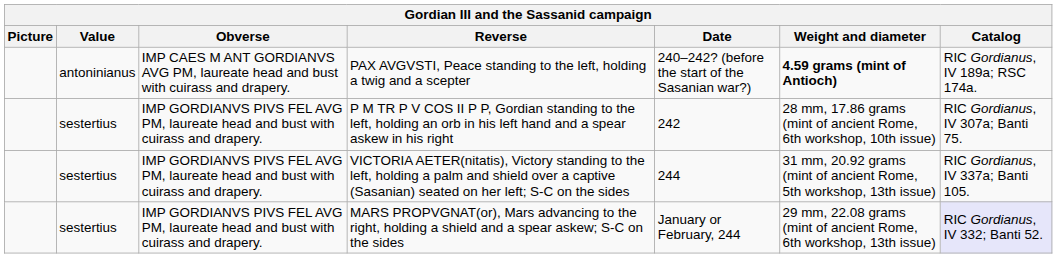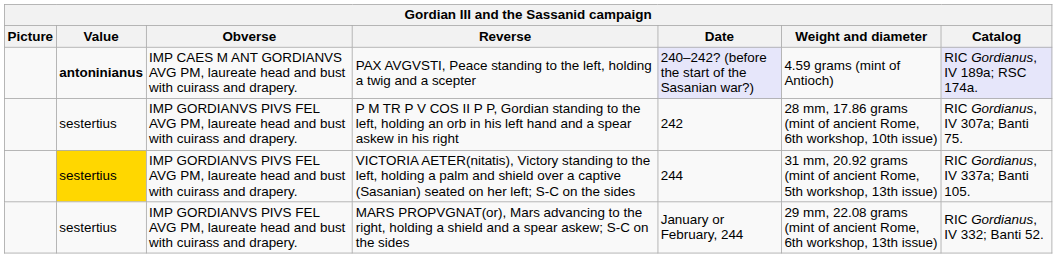(97, 72) normal -> (101, 72) bold
(711, 72) no background -> (714, 72) lavender background
(844, 72) bold -> (842, 72) normal
(990, 72) no background -> (991, 72) lavender background
(88, 176) no background -> (88, 176) gold background
(993, 227) lavender background -> (994, 227) no background
